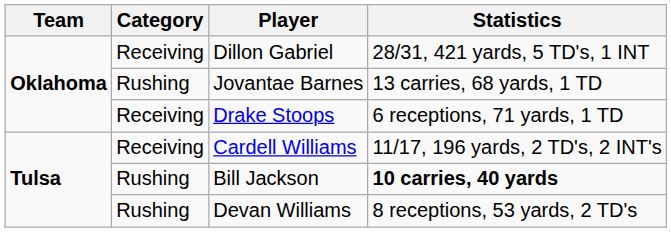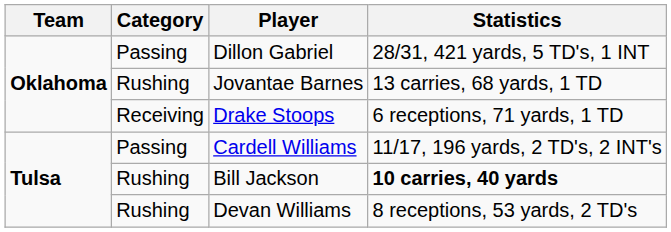(160, 52) Receiving -> (152, 52) Passing
(160, 147) Receiving -> (152, 147) Passing
